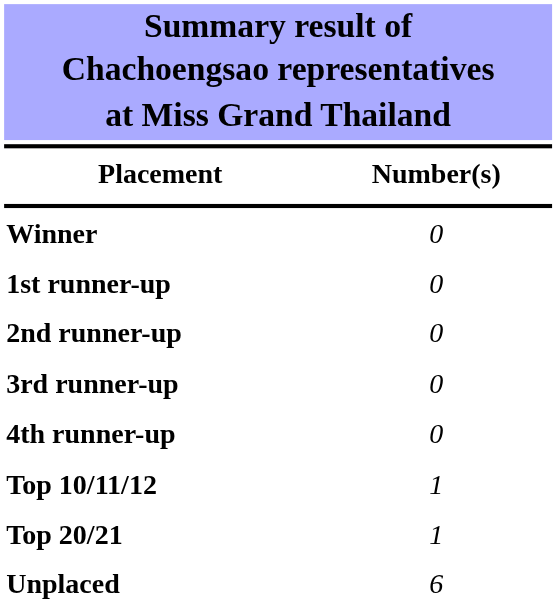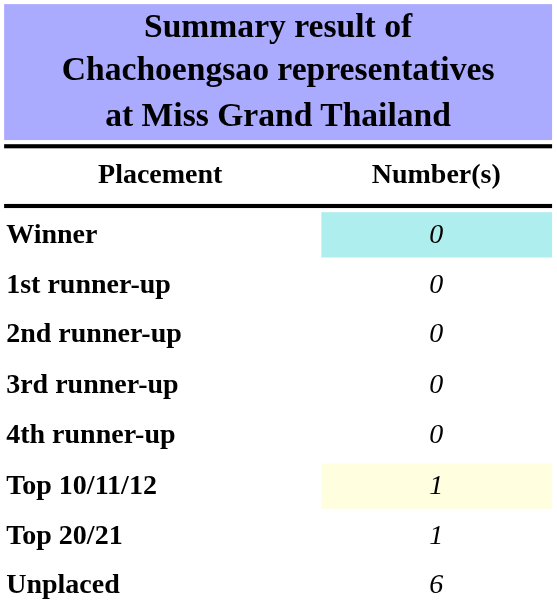(436, 233) no background -> (436, 233) paleturquoise background
(436, 484) no background -> (436, 484) lightyellow background
